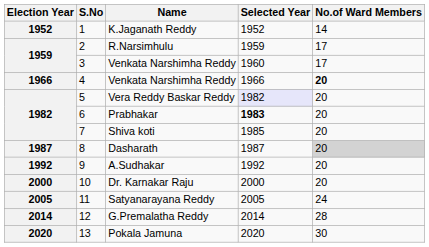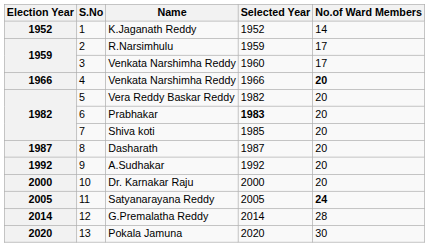(253, 98) lavender background -> (253, 98) no background
(321, 149) lightgrey background -> (321, 149) no background
(321, 200) normal -> (321, 200) bold
